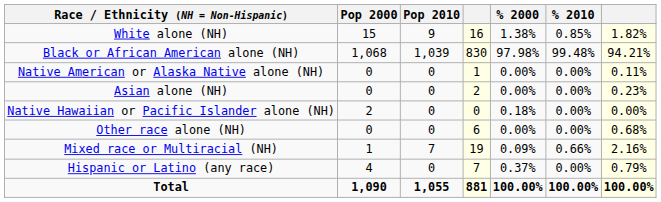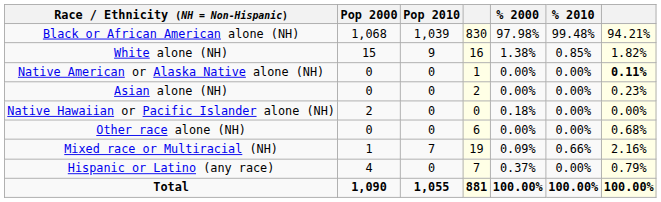rows swapped: (171, 33) <-> (171, 53)
(629, 72) normal -> (629, 72) bold
